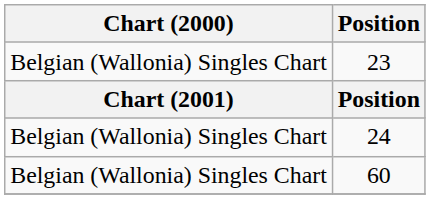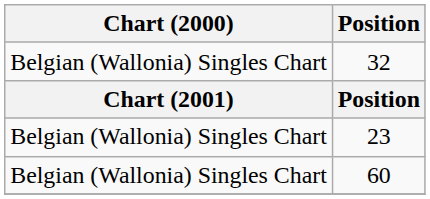(379, 61) 23 -> (379, 61) 32
(379, 136) 24 -> (379, 136) 23
